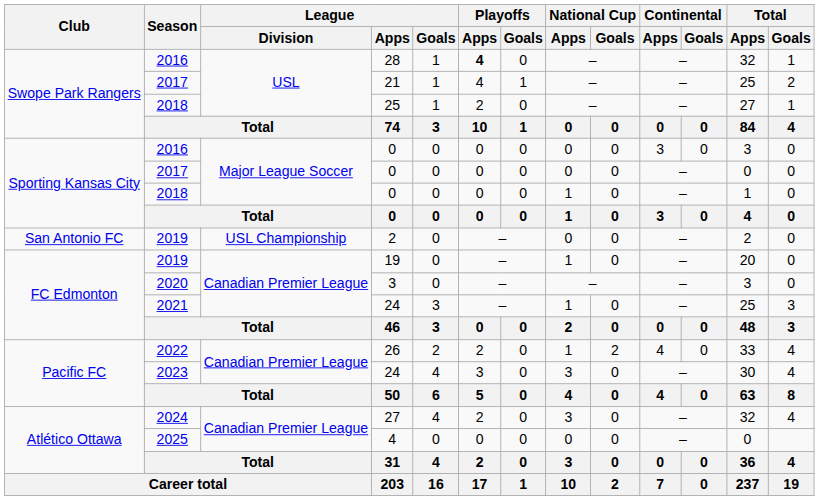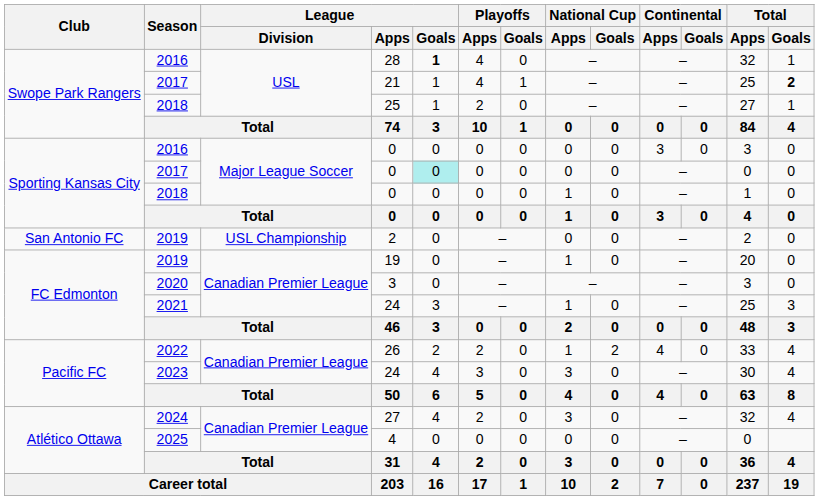(436, 60) normal -> (436, 60) bold
(480, 60) bold -> (480, 60) normal
(791, 82) normal -> (791, 82) bold
(436, 171) no background -> (436, 171) paleturquoise background
